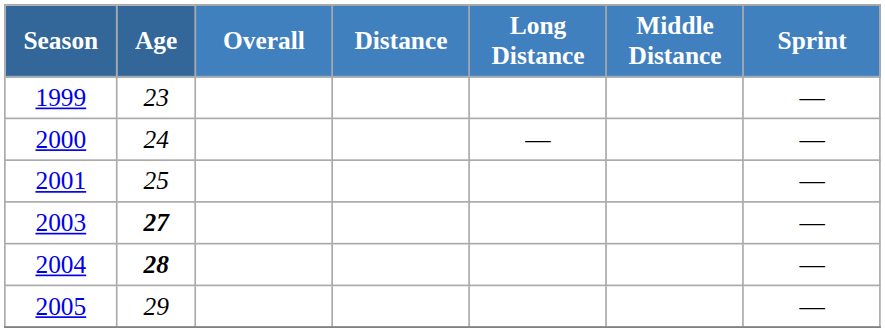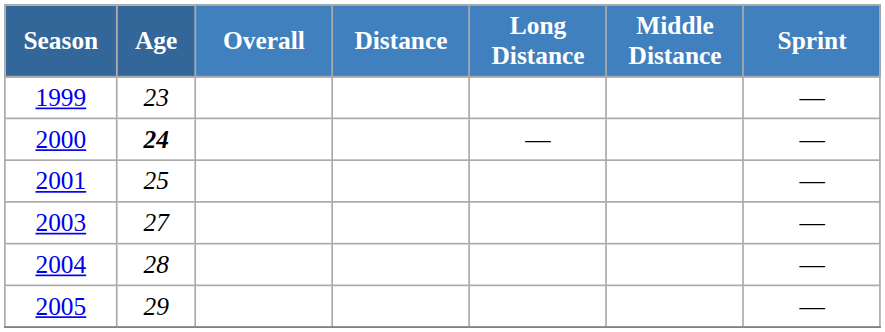(156, 139) normal -> (156, 139) bold
(156, 223) bold -> (156, 223) normal
(156, 264) bold -> (156, 264) normal
